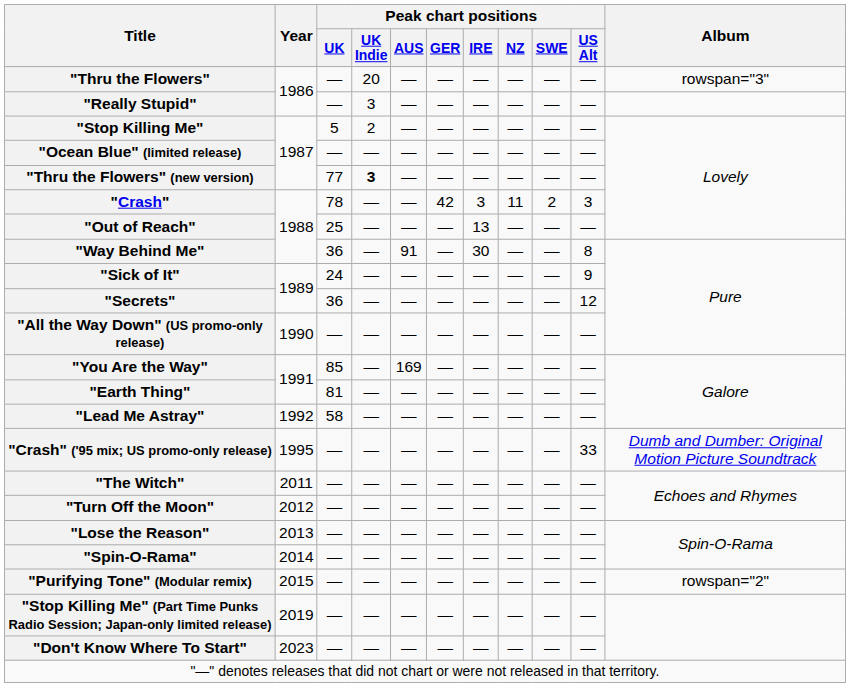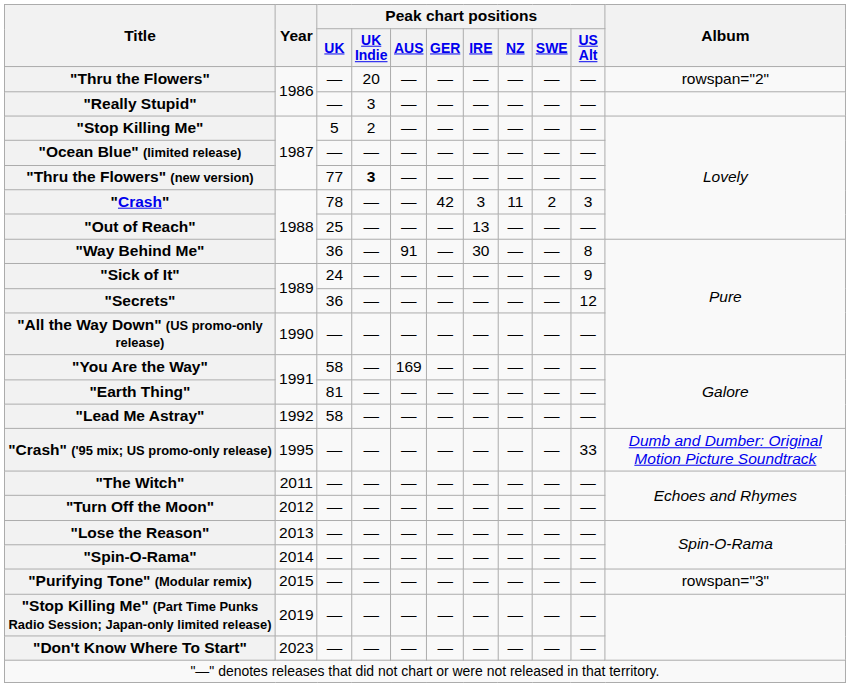(725, 79) rowspan="3" -> (725, 79) rowspan="2"
(334, 367) 85 -> (334, 367) 58
(725, 581) rowspan="2" -> (725, 581) rowspan="3"
